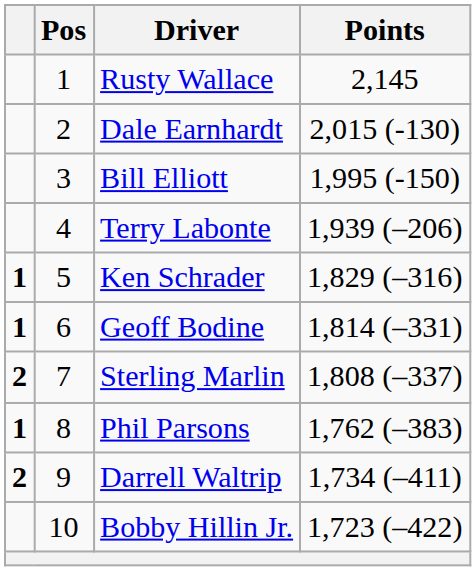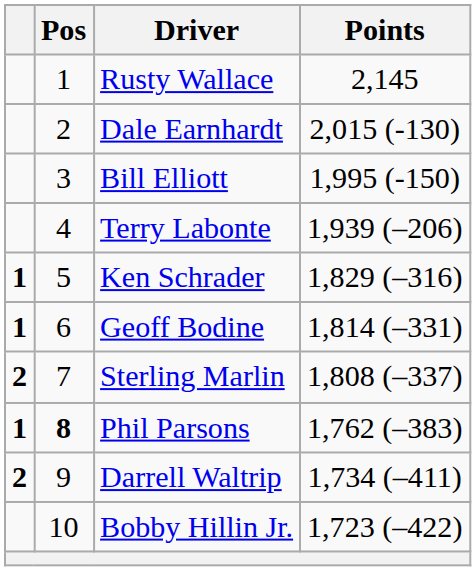(64, 426) normal -> (64, 426) bold
